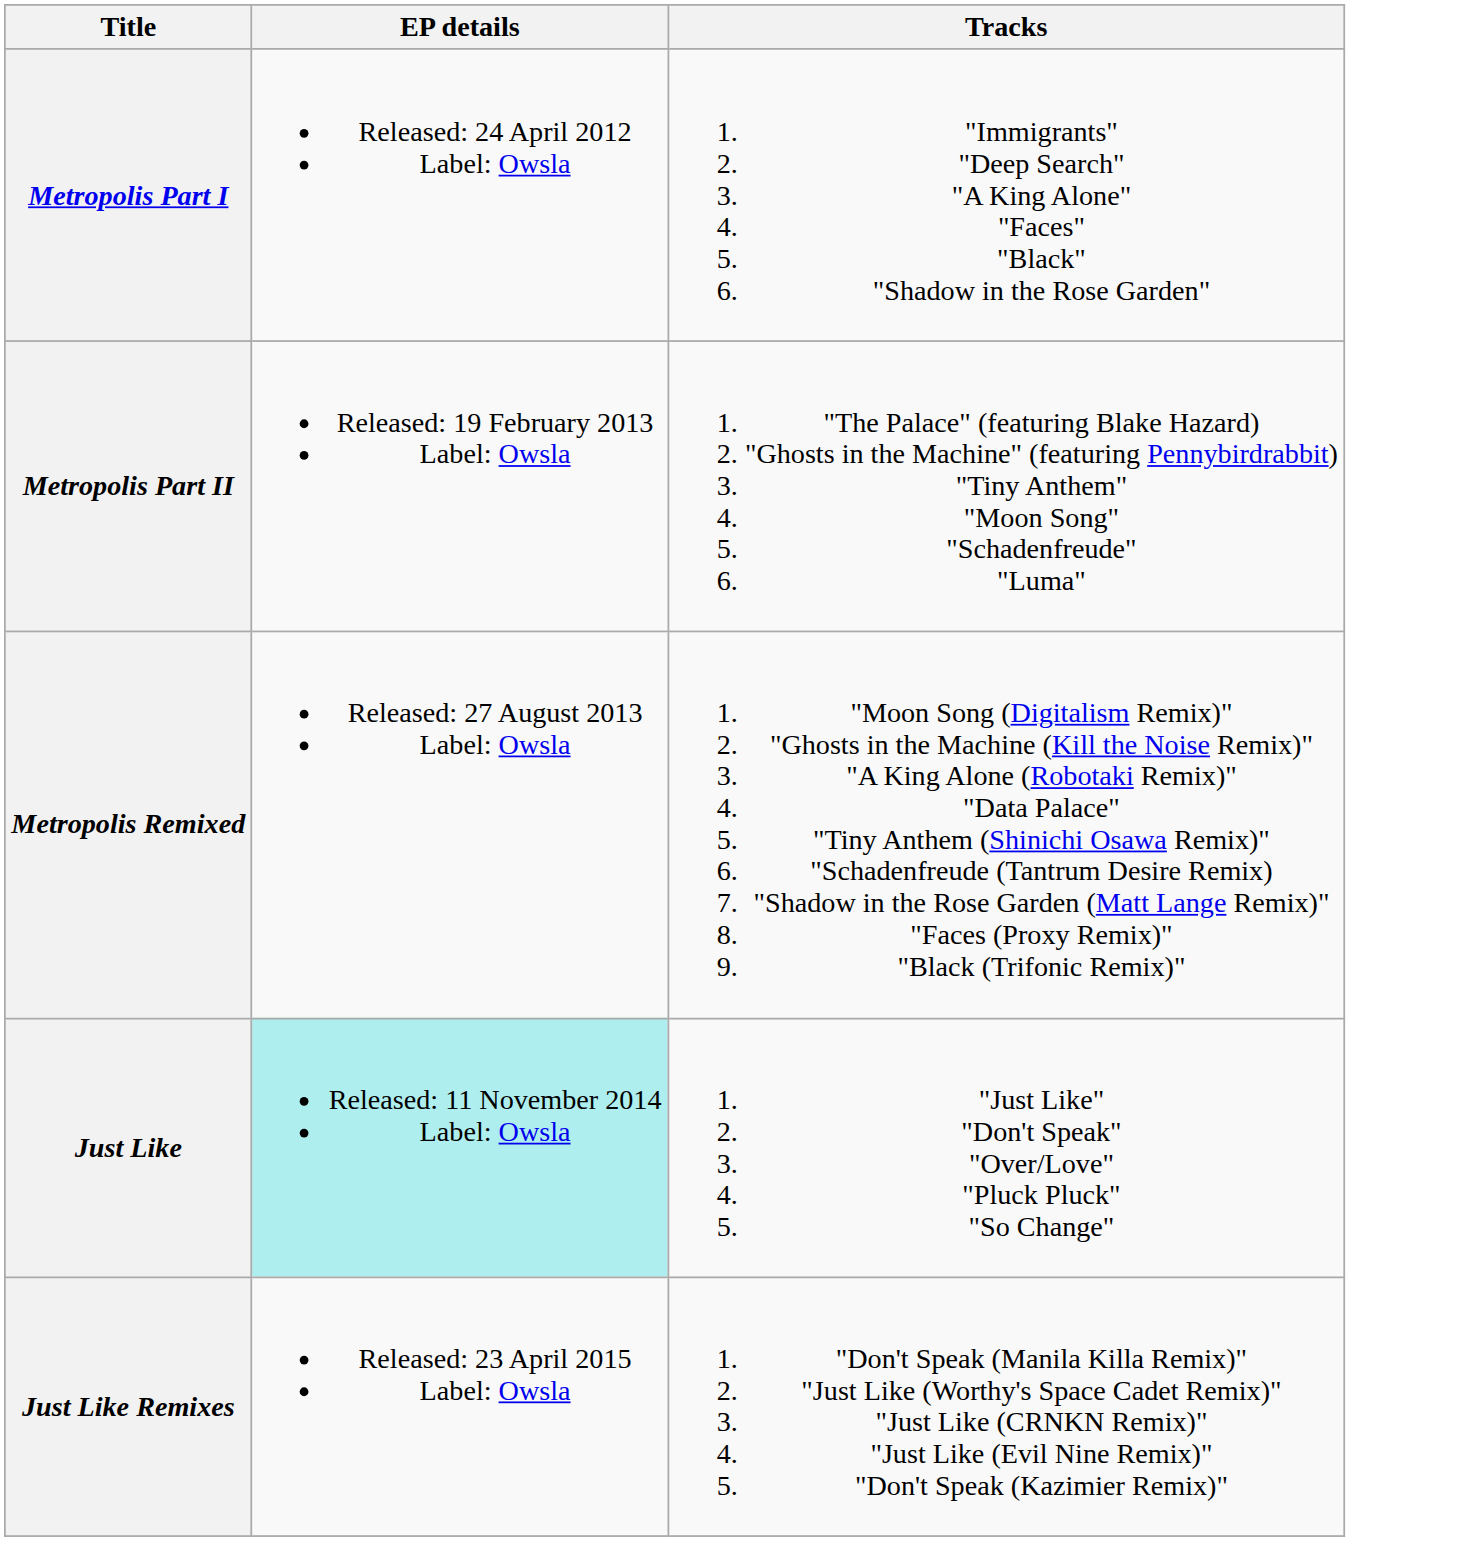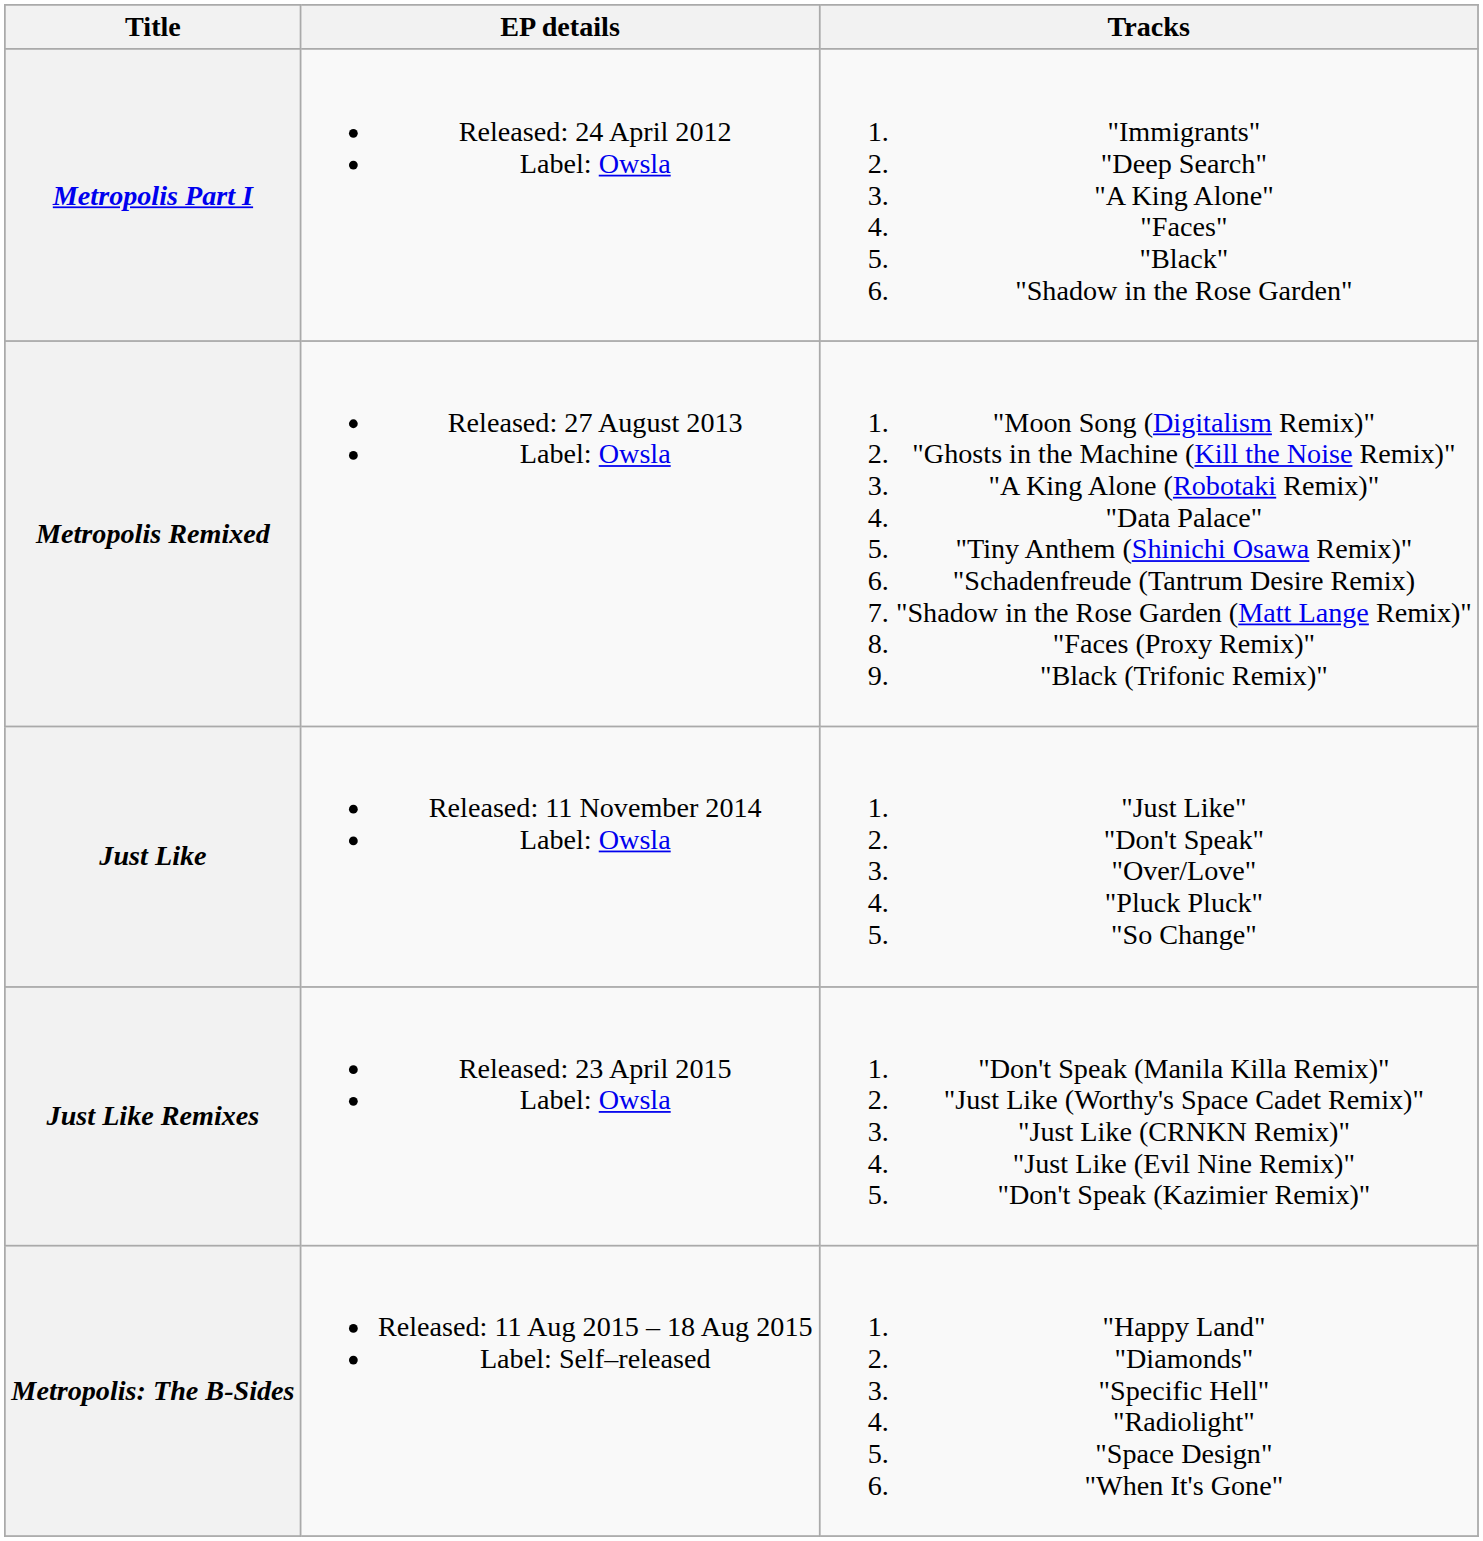- row: (128, 485)
(460, 1116) paleturquoise background -> (560, 825) no background
+ row: (153, 1390)
